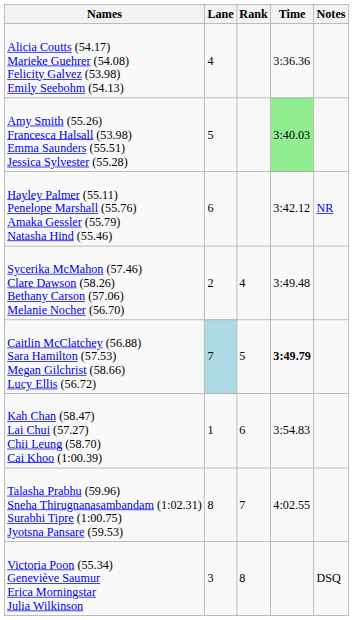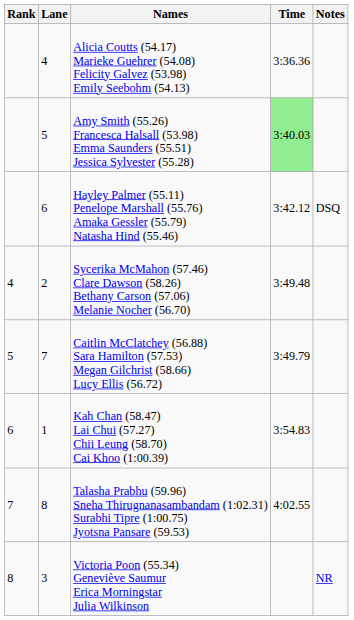columns swapped: (254, 14) <-> (104, 14)
(325, 208) NR -> (328, 208) DSQ
(210, 356) lightblue background -> (44, 356) no background
(292, 356) bold -> (292, 356) normal
(329, 578) DSQ -> (324, 578) NR
